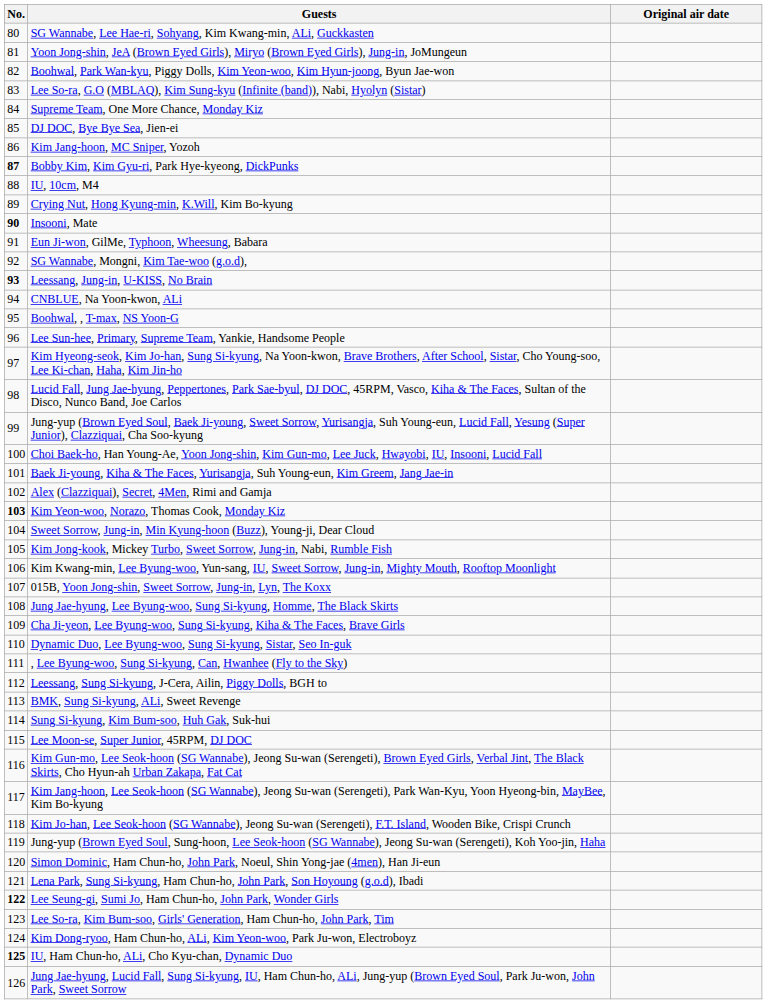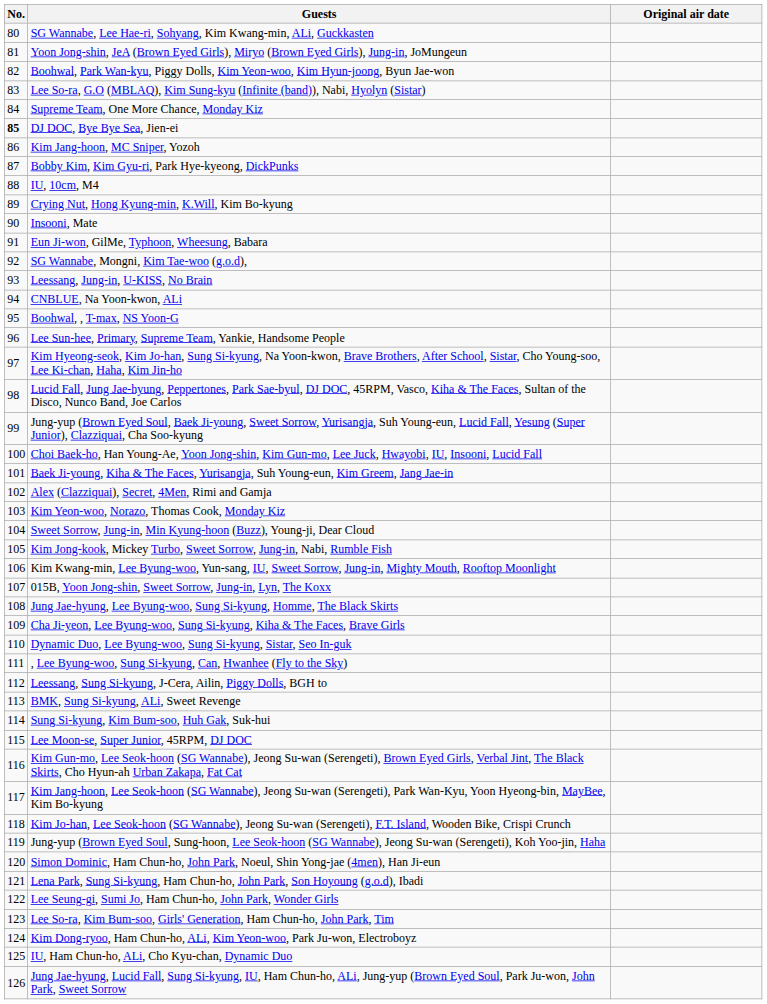(13, 128) normal -> (13, 128) bold
(13, 166) bold -> (13, 166) normal
(13, 223) bold -> (13, 223) normal
(13, 280) bold -> (13, 280) normal
(16, 511) bold -> (16, 511) normal
(16, 899) bold -> (16, 899) normal
(16, 956) bold -> (16, 956) normal
